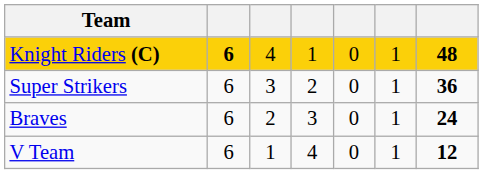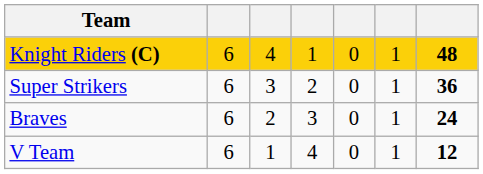(229, 53) bold -> (229, 53) normal
